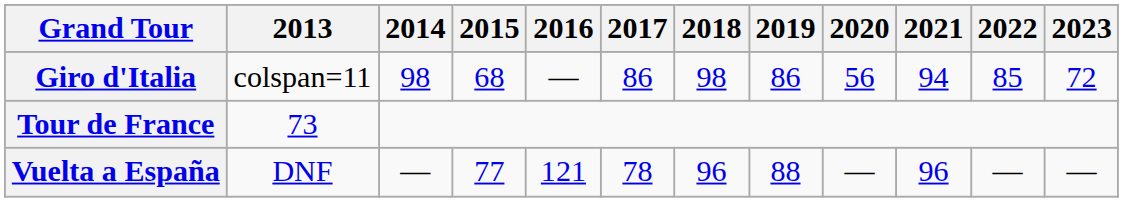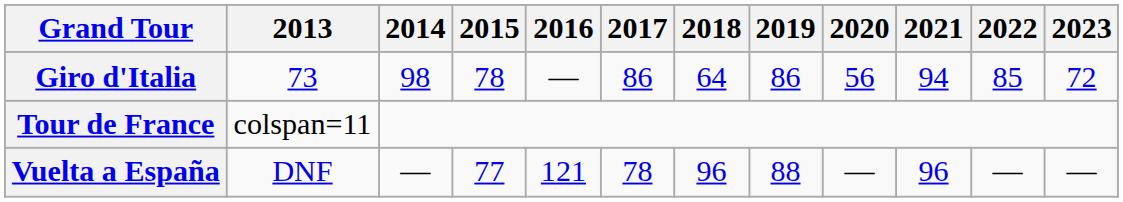(303, 76) colspan=11 -> (303, 76) 73
(489, 76) 68 -> (489, 76) 78
(711, 76) 98 -> (711, 76) 64
(303, 123) 73 -> (303, 123) colspan=11
